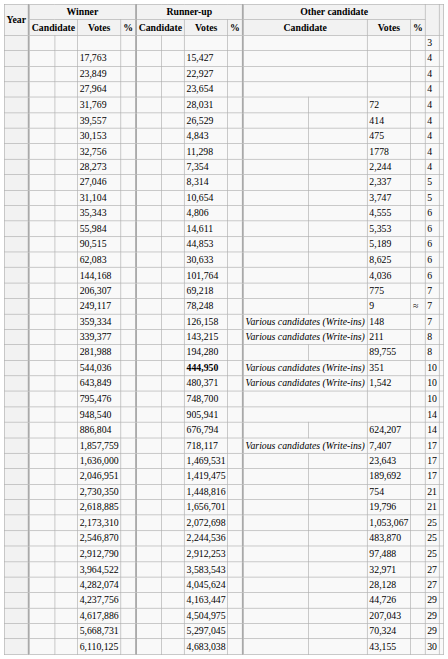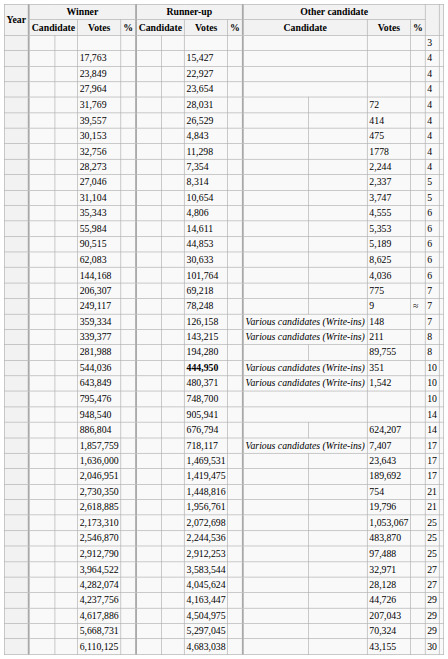(206, 507) 1,656,701 -> (206, 507) 1,956,761
(206, 569) 3,583,543 -> (206, 569) 3,583,544
